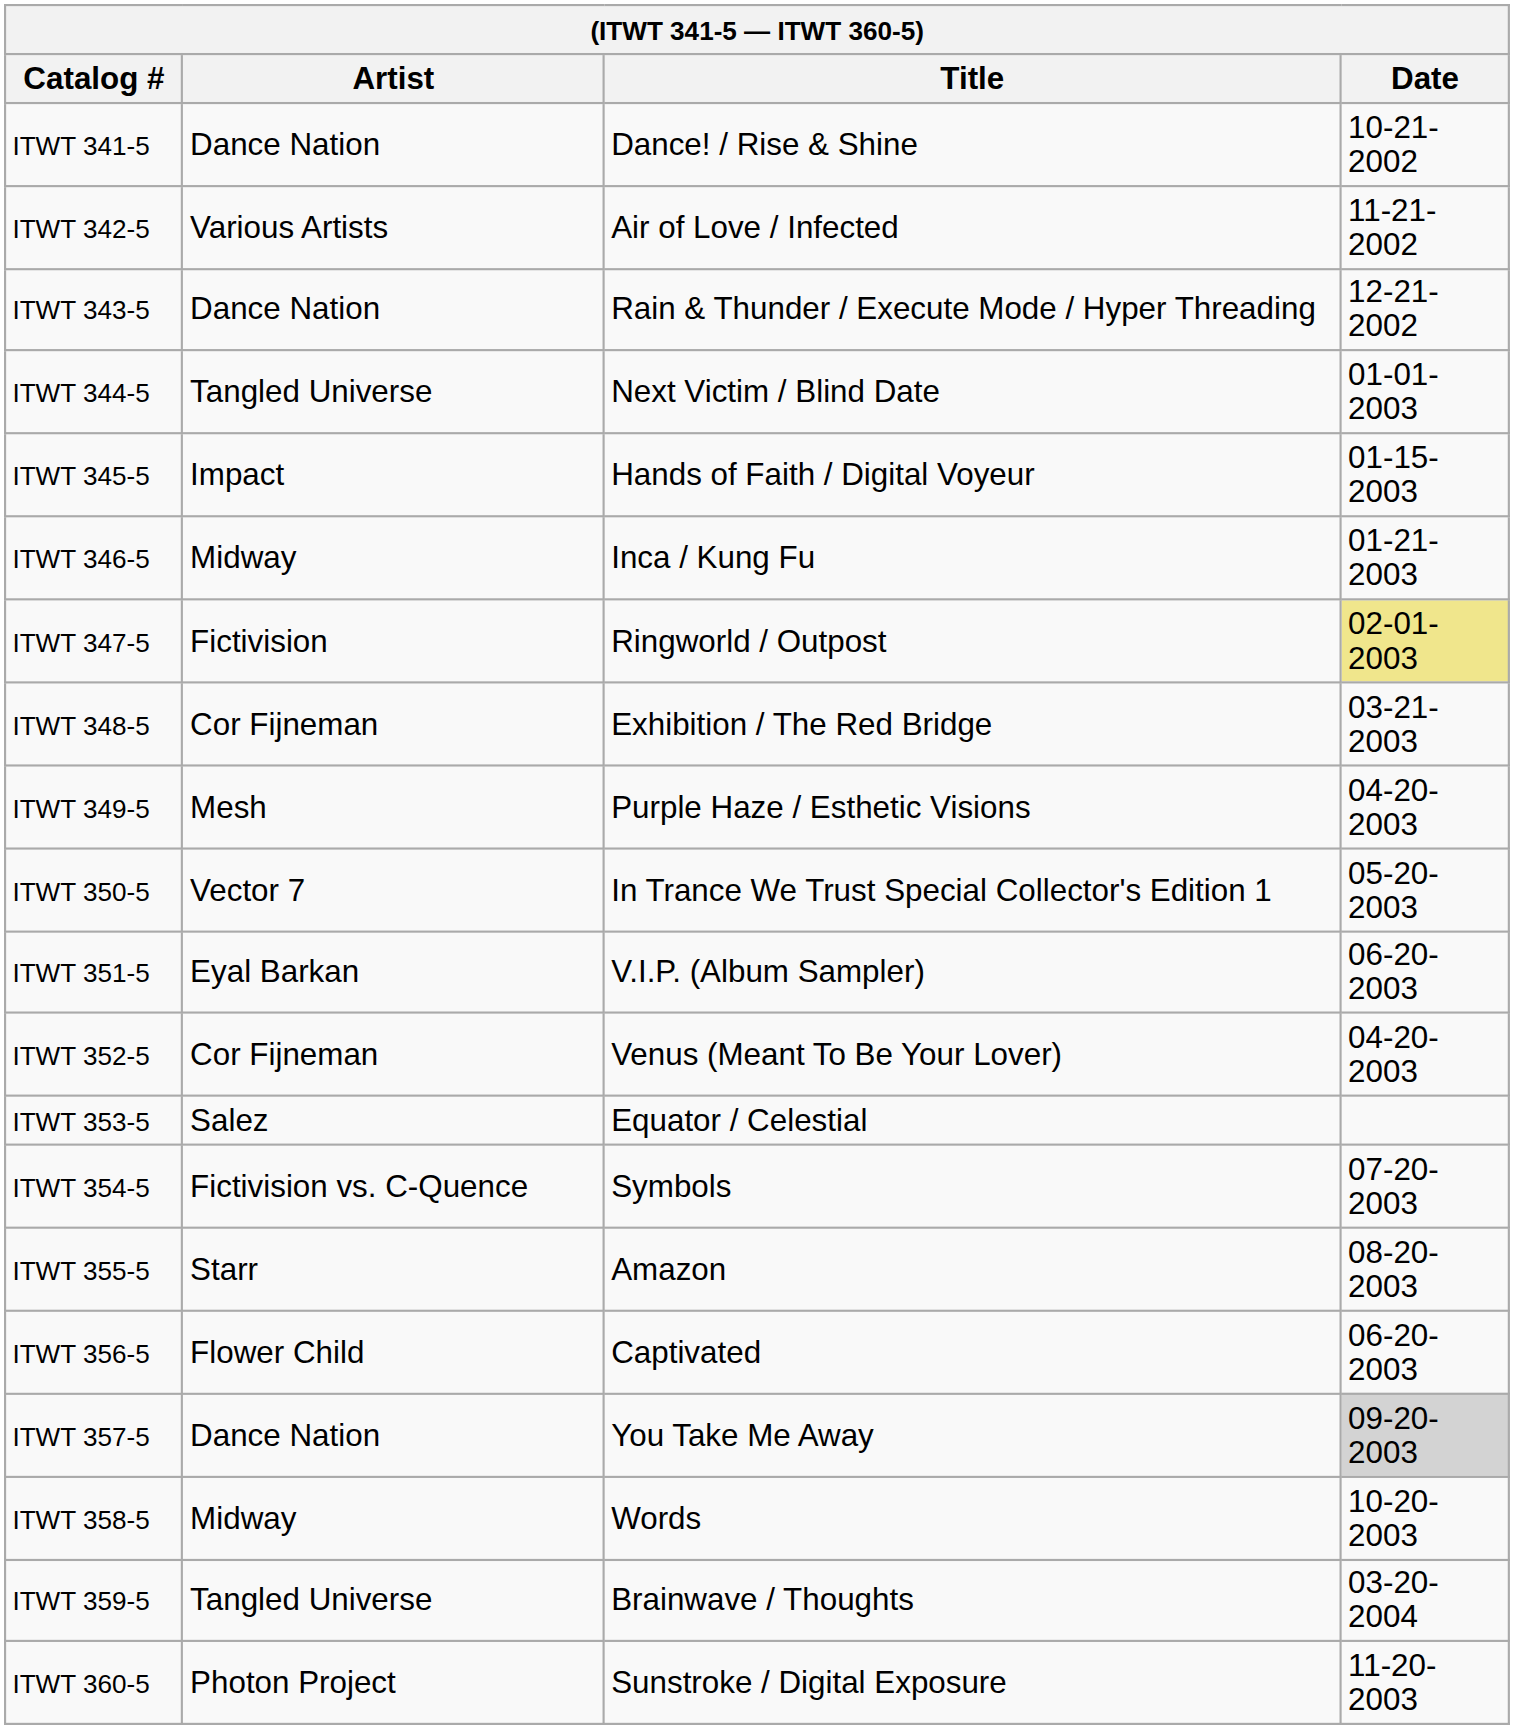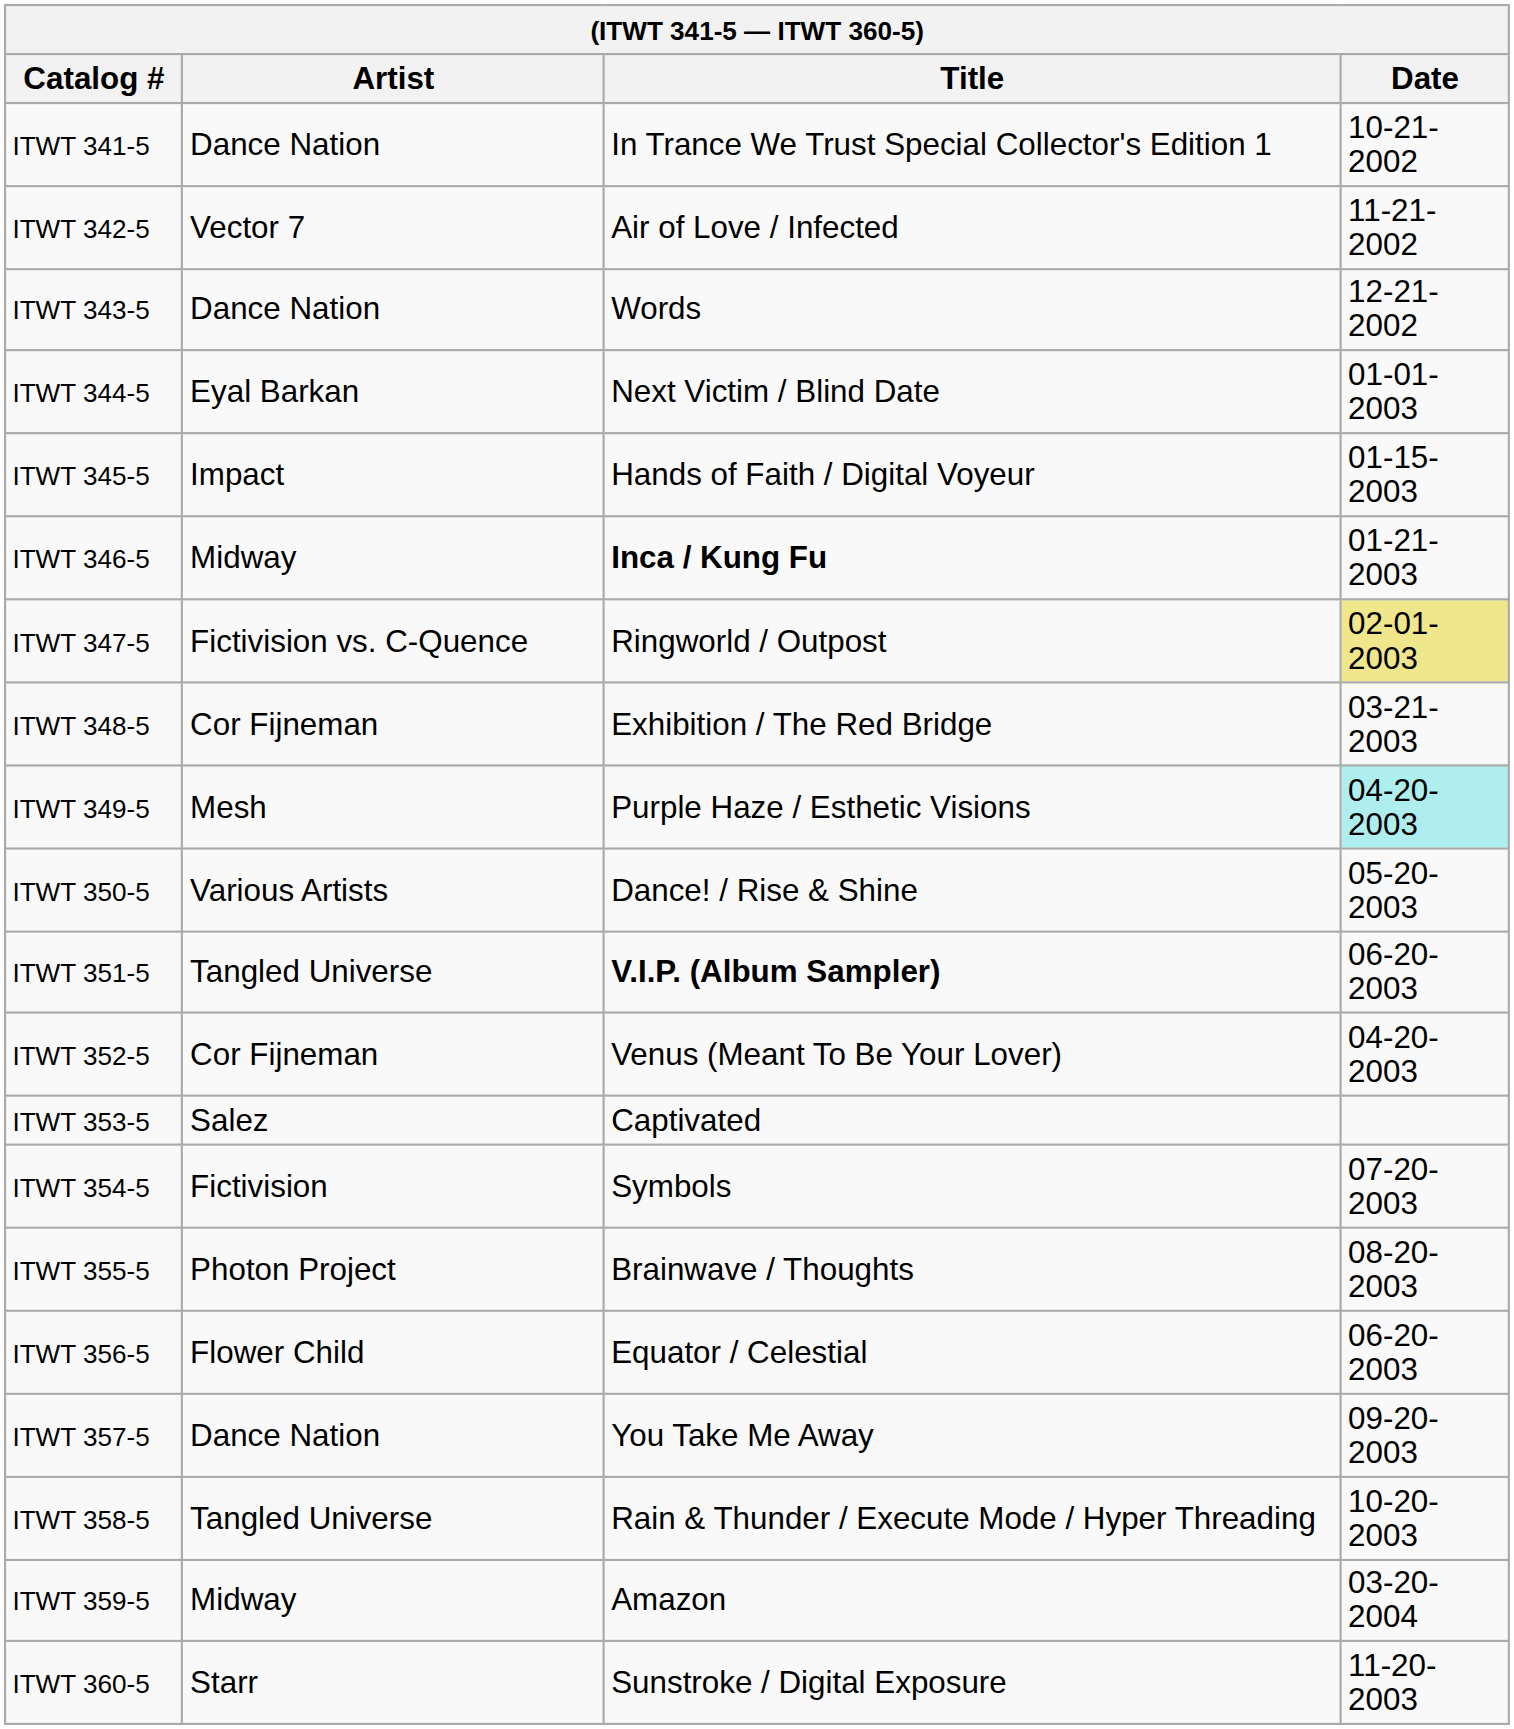(765, 144) Dance! / Rise & Shine -> (941, 144) In Trance We Trust Special Collector's Edition 1
(289, 226) Various Artists -> (248, 226) Vector 7
(963, 309) Rain & Thunder / Execute Mode / Hyper Threading -> (656, 309) Words
(311, 392) Tangled Universe -> (275, 392) Eyal Barkan
(713, 558) normal -> (719, 558) bold
(259, 640) Fictivision -> (359, 640) Fictivision vs. C-Quence
(1393, 806) no background -> (1393, 806) paleturquoise background
(248, 889) Vector 7 -> (289, 889) Various Artists
(941, 889) In Trance We Trust Special Collector's Edition 1 -> (765, 889) Dance! / Rise & Shine
(275, 972) Eyal Barkan -> (311, 972) Tangled Universe
(768, 972) normal -> (776, 972) bold
(739, 1120) Equator / Celestial -> (686, 1120) Captivated
(359, 1186) Fictivision vs. C-Quence -> (259, 1186) Fictivision
(224, 1269) Starr -> (293, 1269) Photon Project
(669, 1269) Amazon -> (763, 1269) Brainwave / Thoughts
(686, 1352) Captivated -> (739, 1352) Equator / Celestial
(1393, 1434) lightgrey background -> (1393, 1434) no background
(243, 1517) Midway -> (311, 1517) Tangled Universe
(656, 1517) Words -> (963, 1517) Rain & Thunder / Execute Mode / Hyper Threading
(311, 1600) Tangled Universe -> (243, 1600) Midway
(763, 1600) Brainwave / Thoughts -> (669, 1600) Amazon
(293, 1683) Photon Project -> (224, 1683) Starr
